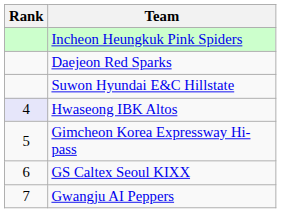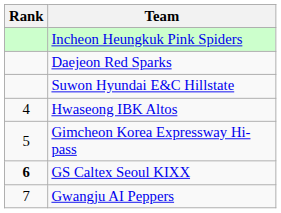(26, 109) lavender background -> (26, 109) no background
(26, 172) normal -> (26, 172) bold
